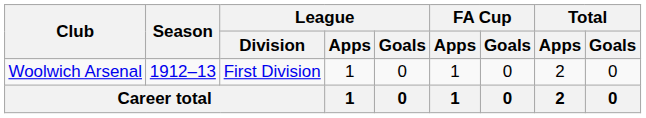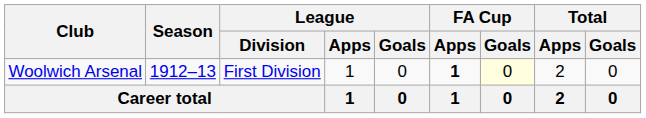(455, 71) normal -> (455, 71) bold
(507, 71) no background -> (507, 71) lightyellow background
